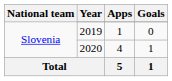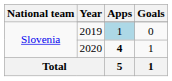(120, 31) no background -> (120, 31) lightblue background
(120, 48) normal -> (120, 48) bold
